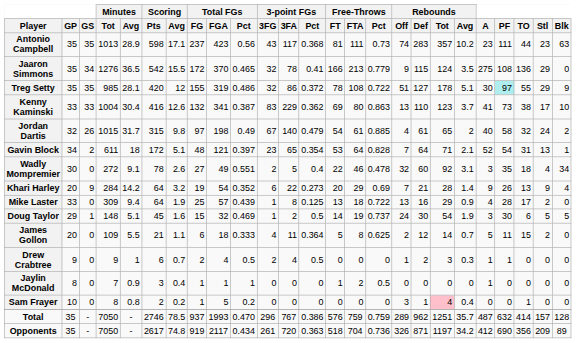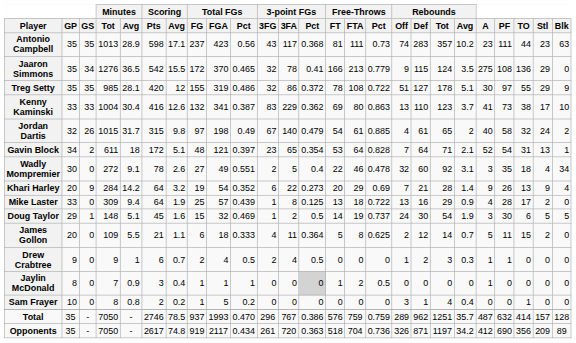(507, 88) paleturquoise background -> (507, 88) no background
(321, 284) no background -> (321, 284) lightgrey background
(450, 303) pink background -> (450, 303) no background
